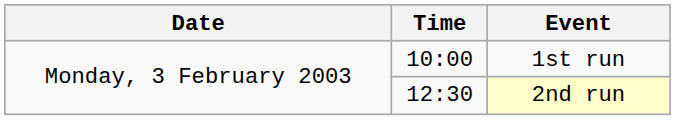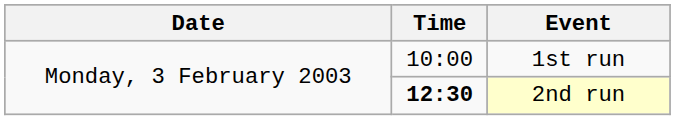(440, 95) normal -> (440, 95) bold
